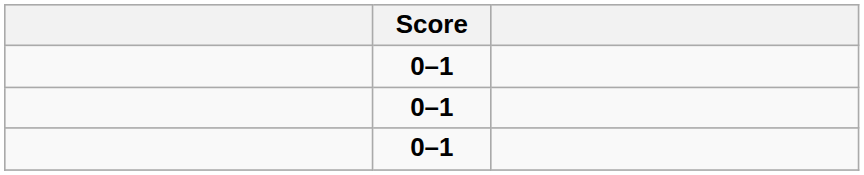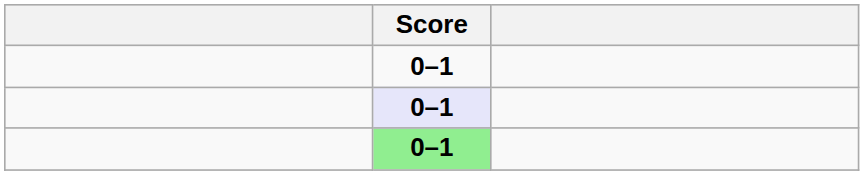(432, 107) no background -> (432, 107) lavender background
(432, 148) no background -> (432, 148) lightgreen background
